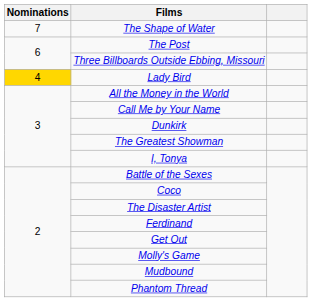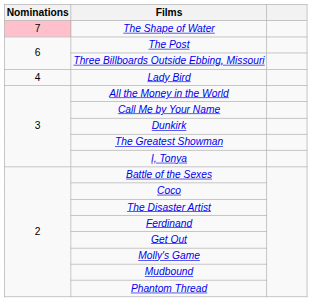(38, 28) no background -> (38, 28) pink background
(38, 77) gold background -> (38, 77) no background
